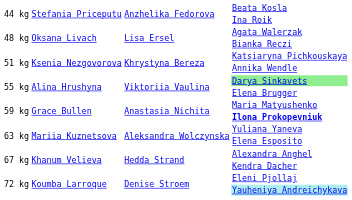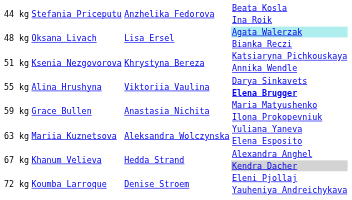(267, 32) no background -> (267, 32) paleturquoise background
(270, 81) lightgreen background -> (270, 81) no background
(265, 93) normal -> (265, 93) bold
(277, 117) bold -> (277, 117) normal
(265, 166) no background -> (265, 166) lightgrey background
(290, 190) paleturquoise background -> (290, 190) no background
